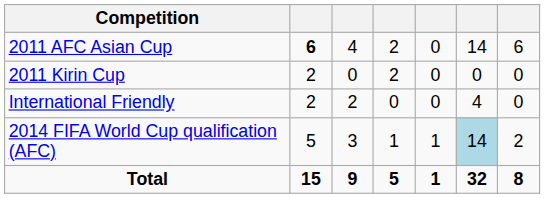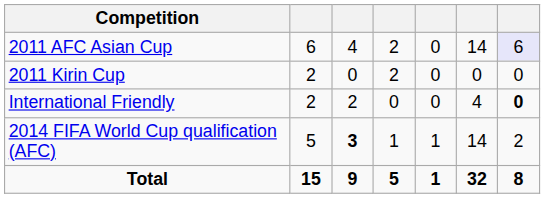(311, 46) bold -> (311, 46) normal
(518, 46) no background -> (518, 46) lavender background
(518, 103) normal -> (518, 103) bold
(352, 141) normal -> (352, 141) bold
(477, 141) lightblue background -> (477, 141) no background
